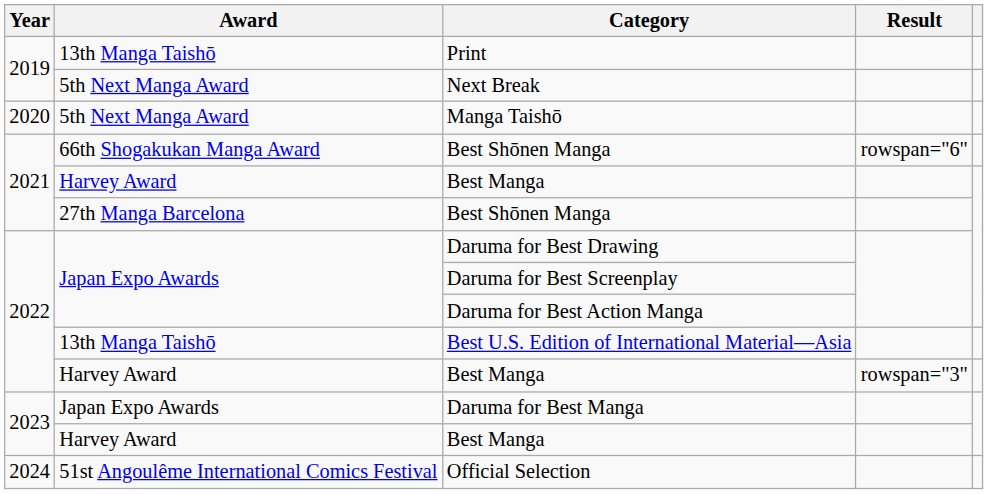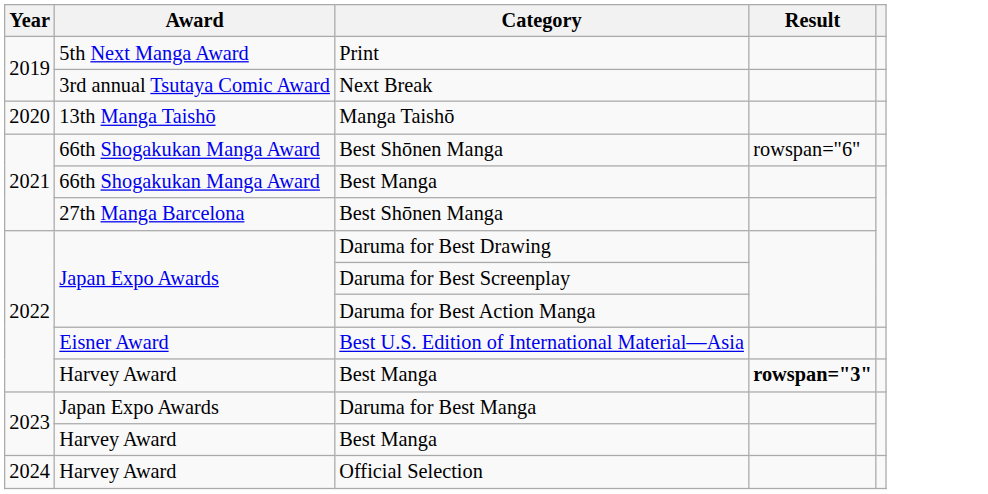(137, 52) 13th Manga Taishō -> (154, 52) 5th Next Manga Award
(154, 85) 5th Next Manga Award -> (195, 85) 3rd annual Tsutaya Comic Award
(154, 117) 5th Next Manga Award -> (137, 117) 13th Manga Taishō
(118, 181) Harvey Award -> (190, 181) 66th Shogakukan Manga Award
(137, 342) 13th Manga Taishō -> (114, 342) Eisner Award
(914, 375) normal -> (813, 375) bold
(248, 471) 51st Angoulême International Comics Festival -> (118, 471) Harvey Award
